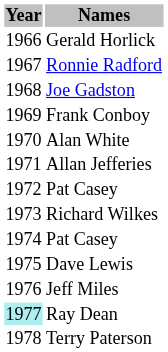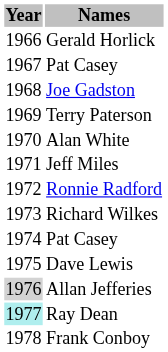(104, 65) Ronnie Radford -> (82, 65) Pat Casey
(98, 114) Frank Conboy -> (99, 114) Terry Paterson
(99, 164) Allan Jefferies -> (82, 164) Jeff Miles
(82, 189) Pat Casey -> (104, 189) Ronnie Radford
(23, 288) no background -> (23, 288) lightgrey background
(82, 288) Jeff Miles -> (99, 288) Allan Jefferies
(99, 338) Terry Paterson -> (98, 338) Frank Conboy
